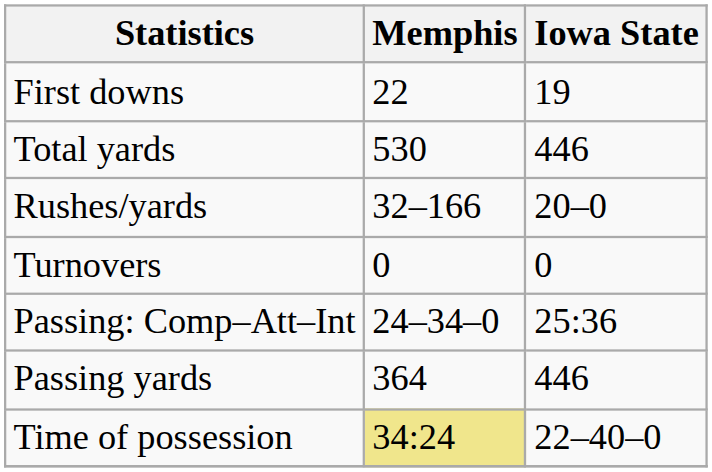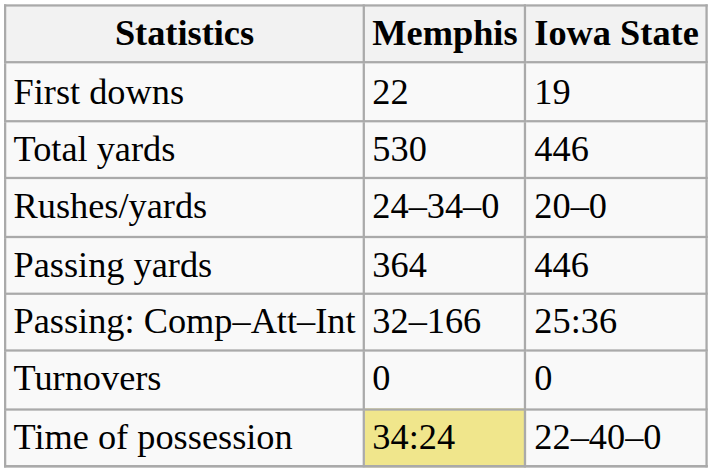(427, 206) 32–166 -> (436, 206) 24–34–0
rows swapped: (113, 379) <-> (88, 264)
(436, 321) 24–34–0 -> (427, 321) 32–166
